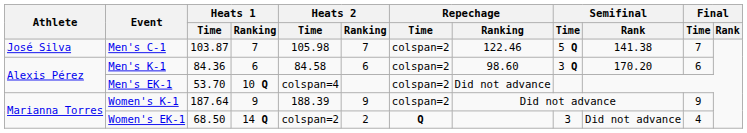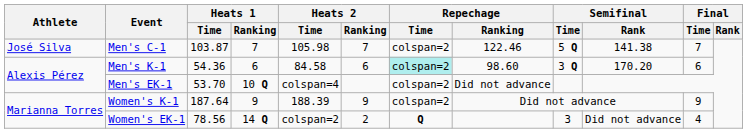(209, 66) 84.36 -> (209, 66) 54.36
(421, 66) no background -> (421, 66) paleturquoise background
(209, 119) 68.50 -> (209, 119) 78.56
